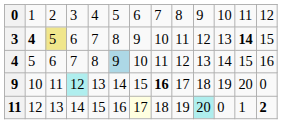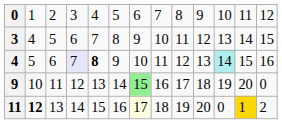(32, 38) bold -> (32, 38) normal
(53, 38) khaki background -> (53, 38) no background
(246, 38) bold -> (246, 38) normal
(74, 61) no background -> (74, 61) lavender background
(95, 61) normal -> (95, 61) bold
(116, 61) lightblue background -> (116, 61) no background
(225, 61) no background -> (225, 61) paleturquoise background
(77, 84) paleturquoise background -> (77, 84) no background
(140, 84) no background -> (140, 84) lightgreen background
(161, 84) bold -> (161, 84) normal
(35, 107) normal -> (35, 107) bold
(204, 107) paleturquoise background -> (204, 107) no background
(242, 107) no background -> (242, 107) gold background
(263, 107) bold -> (263, 107) normal
